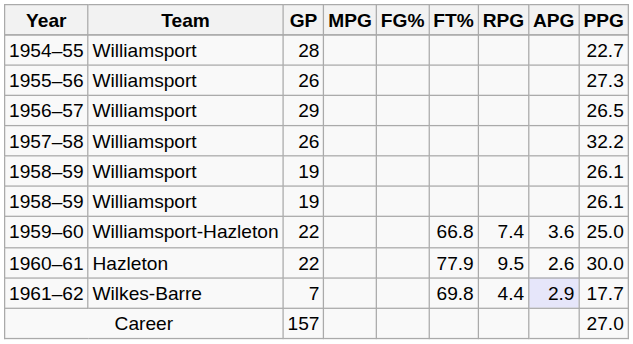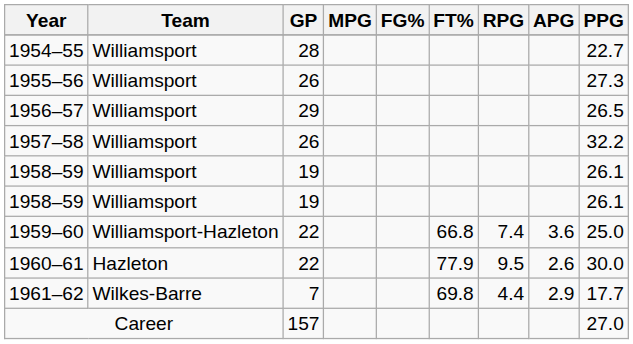(561, 293) lavender background -> (561, 293) no background
